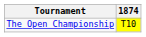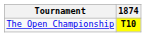(128, 25) normal -> (128, 25) bold
